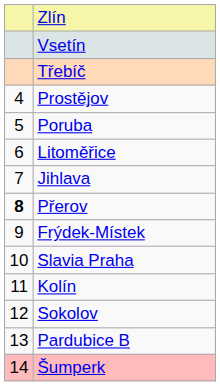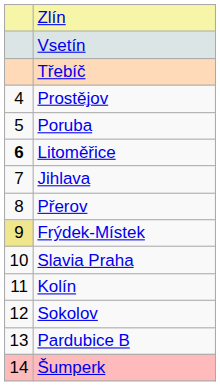(19, 152) normal -> (19, 152) bold
(19, 206) bold -> (19, 206) normal
(19, 233) no background -> (19, 233) khaki background
